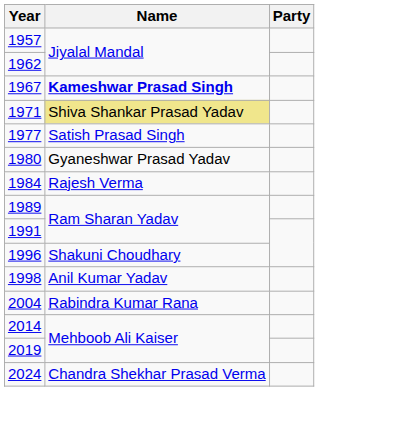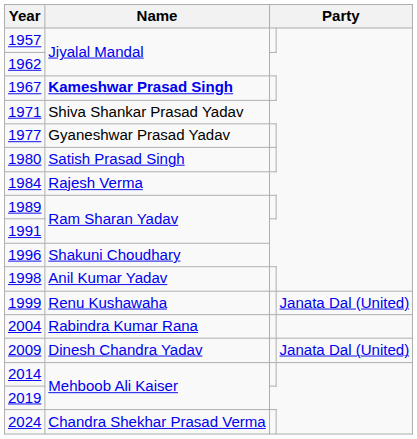(146, 111) khaki background -> (146, 111) no background
(116, 135) Satish Prasad Singh -> (139, 135) Gyaneshwar Prasad Yadav
(139, 159) Gyaneshwar Prasad Yadav -> (116, 159) Satish Prasad Singh
+ row: (25, 302)
+ row: (25, 350)
